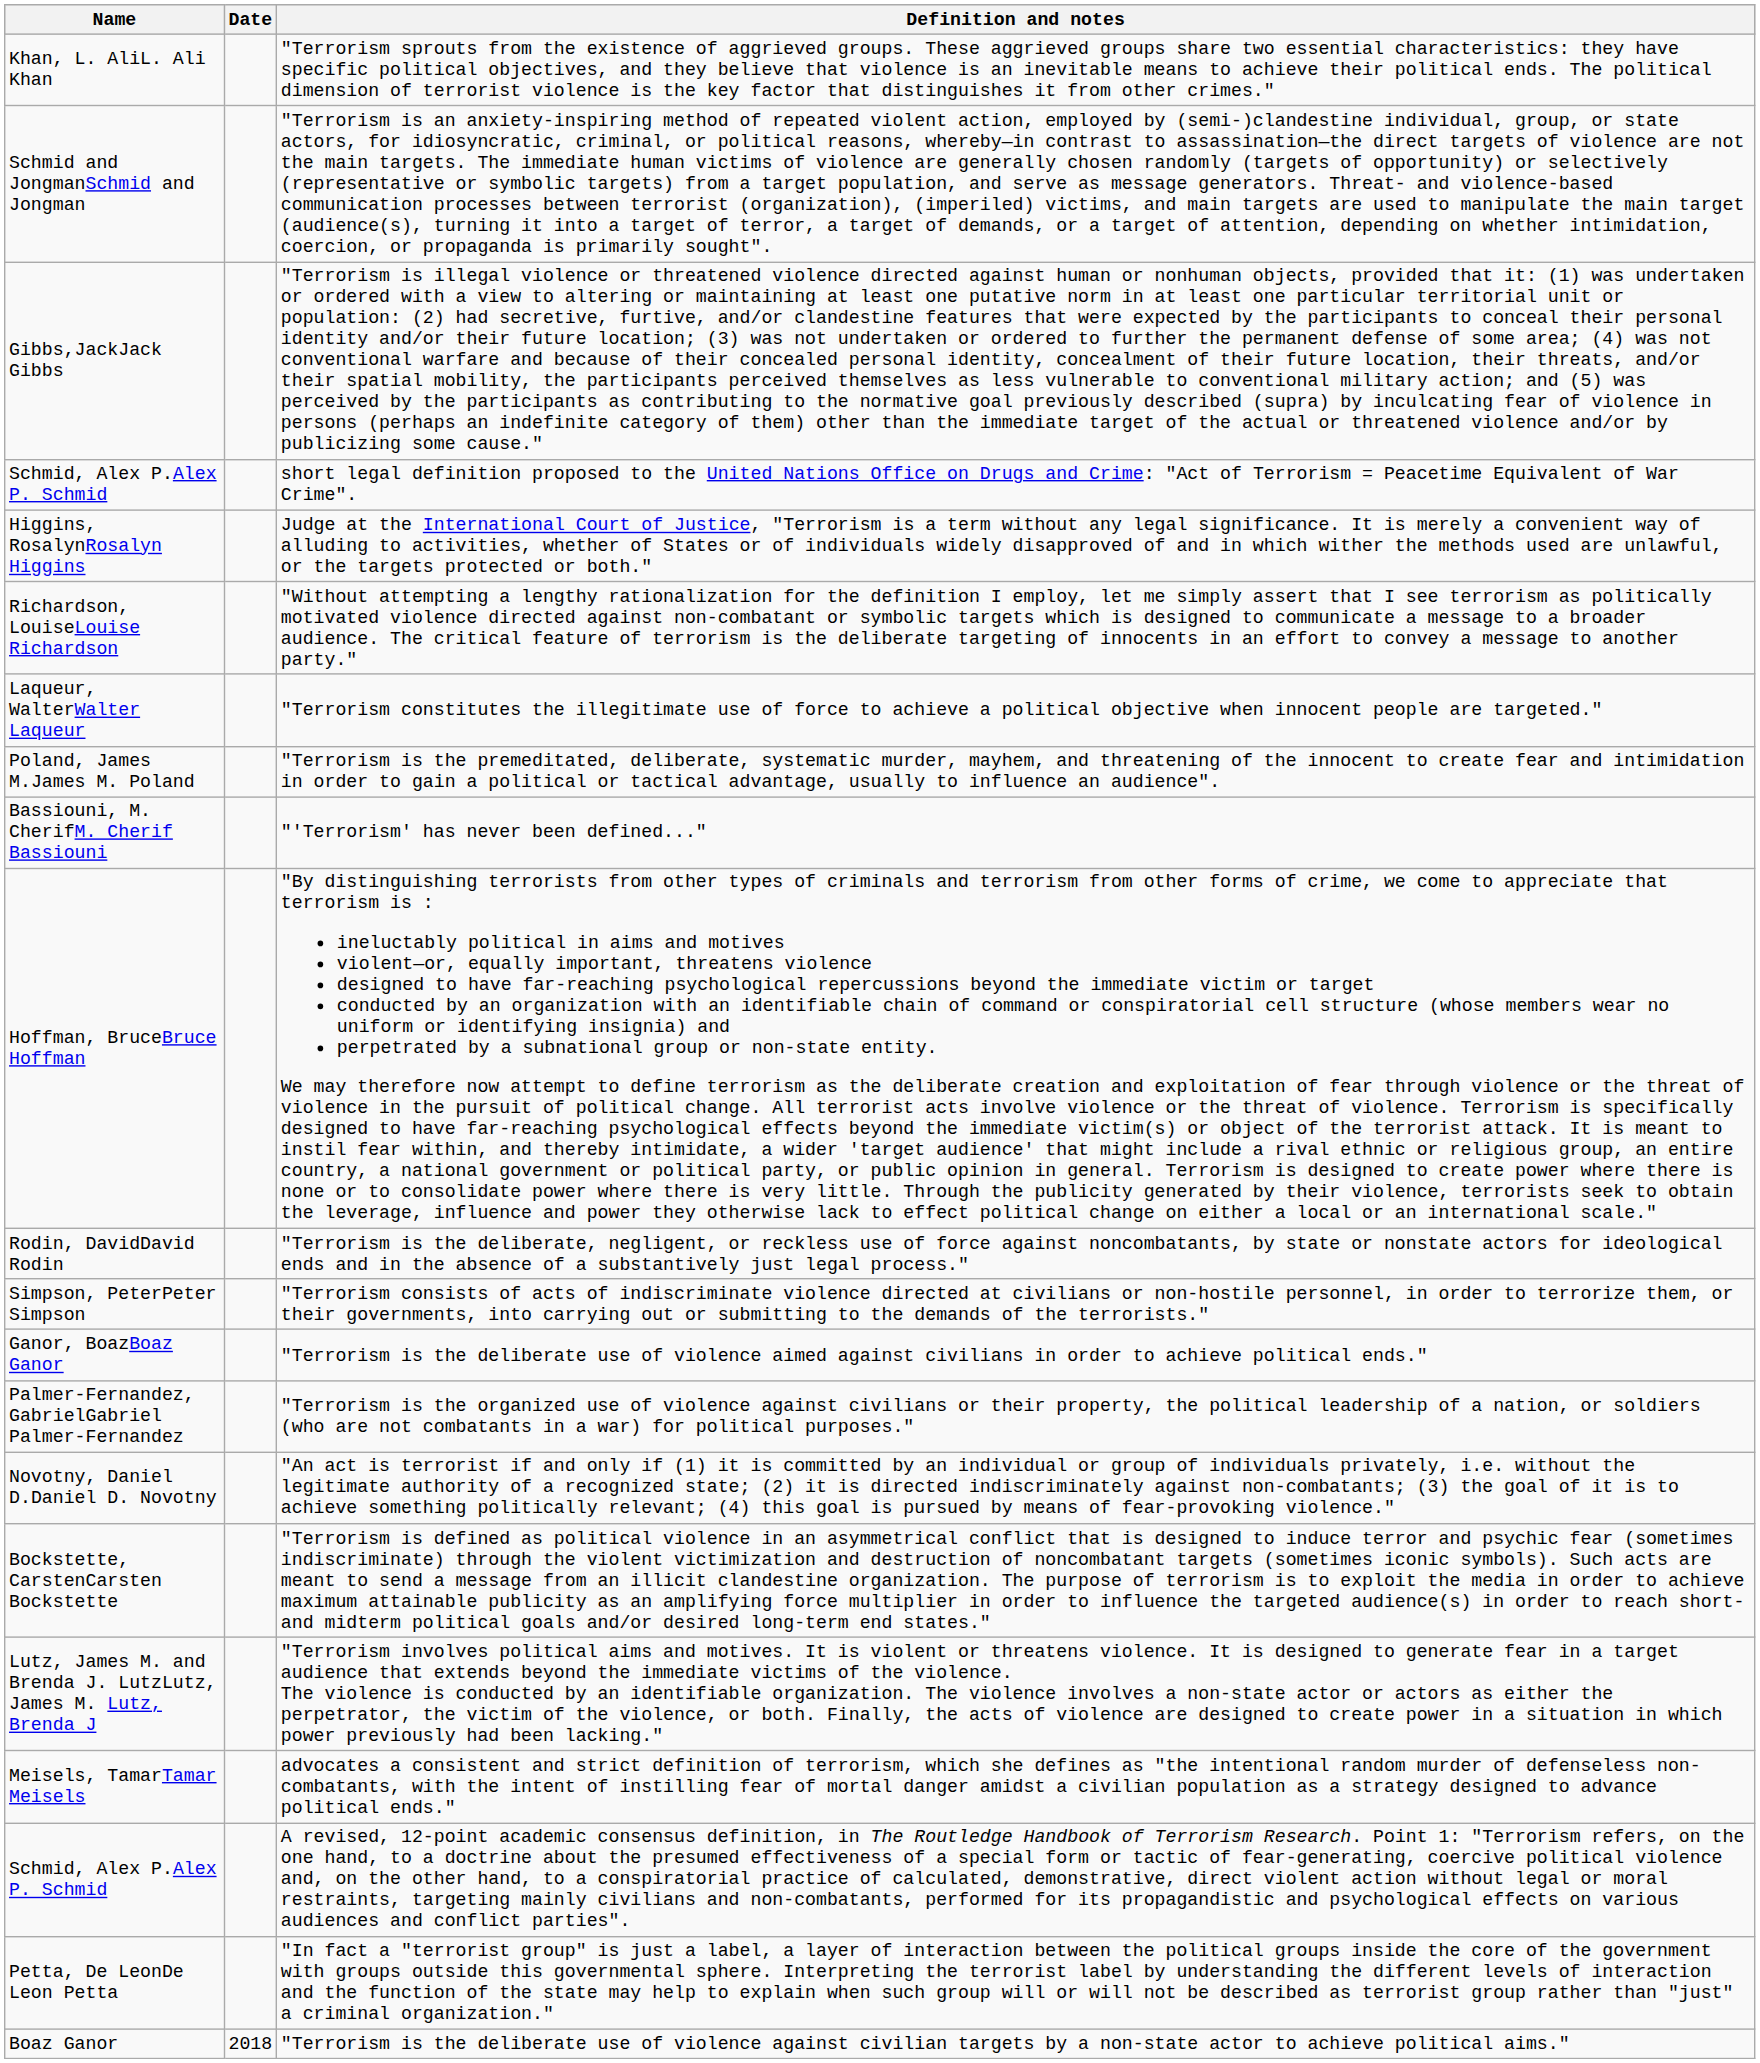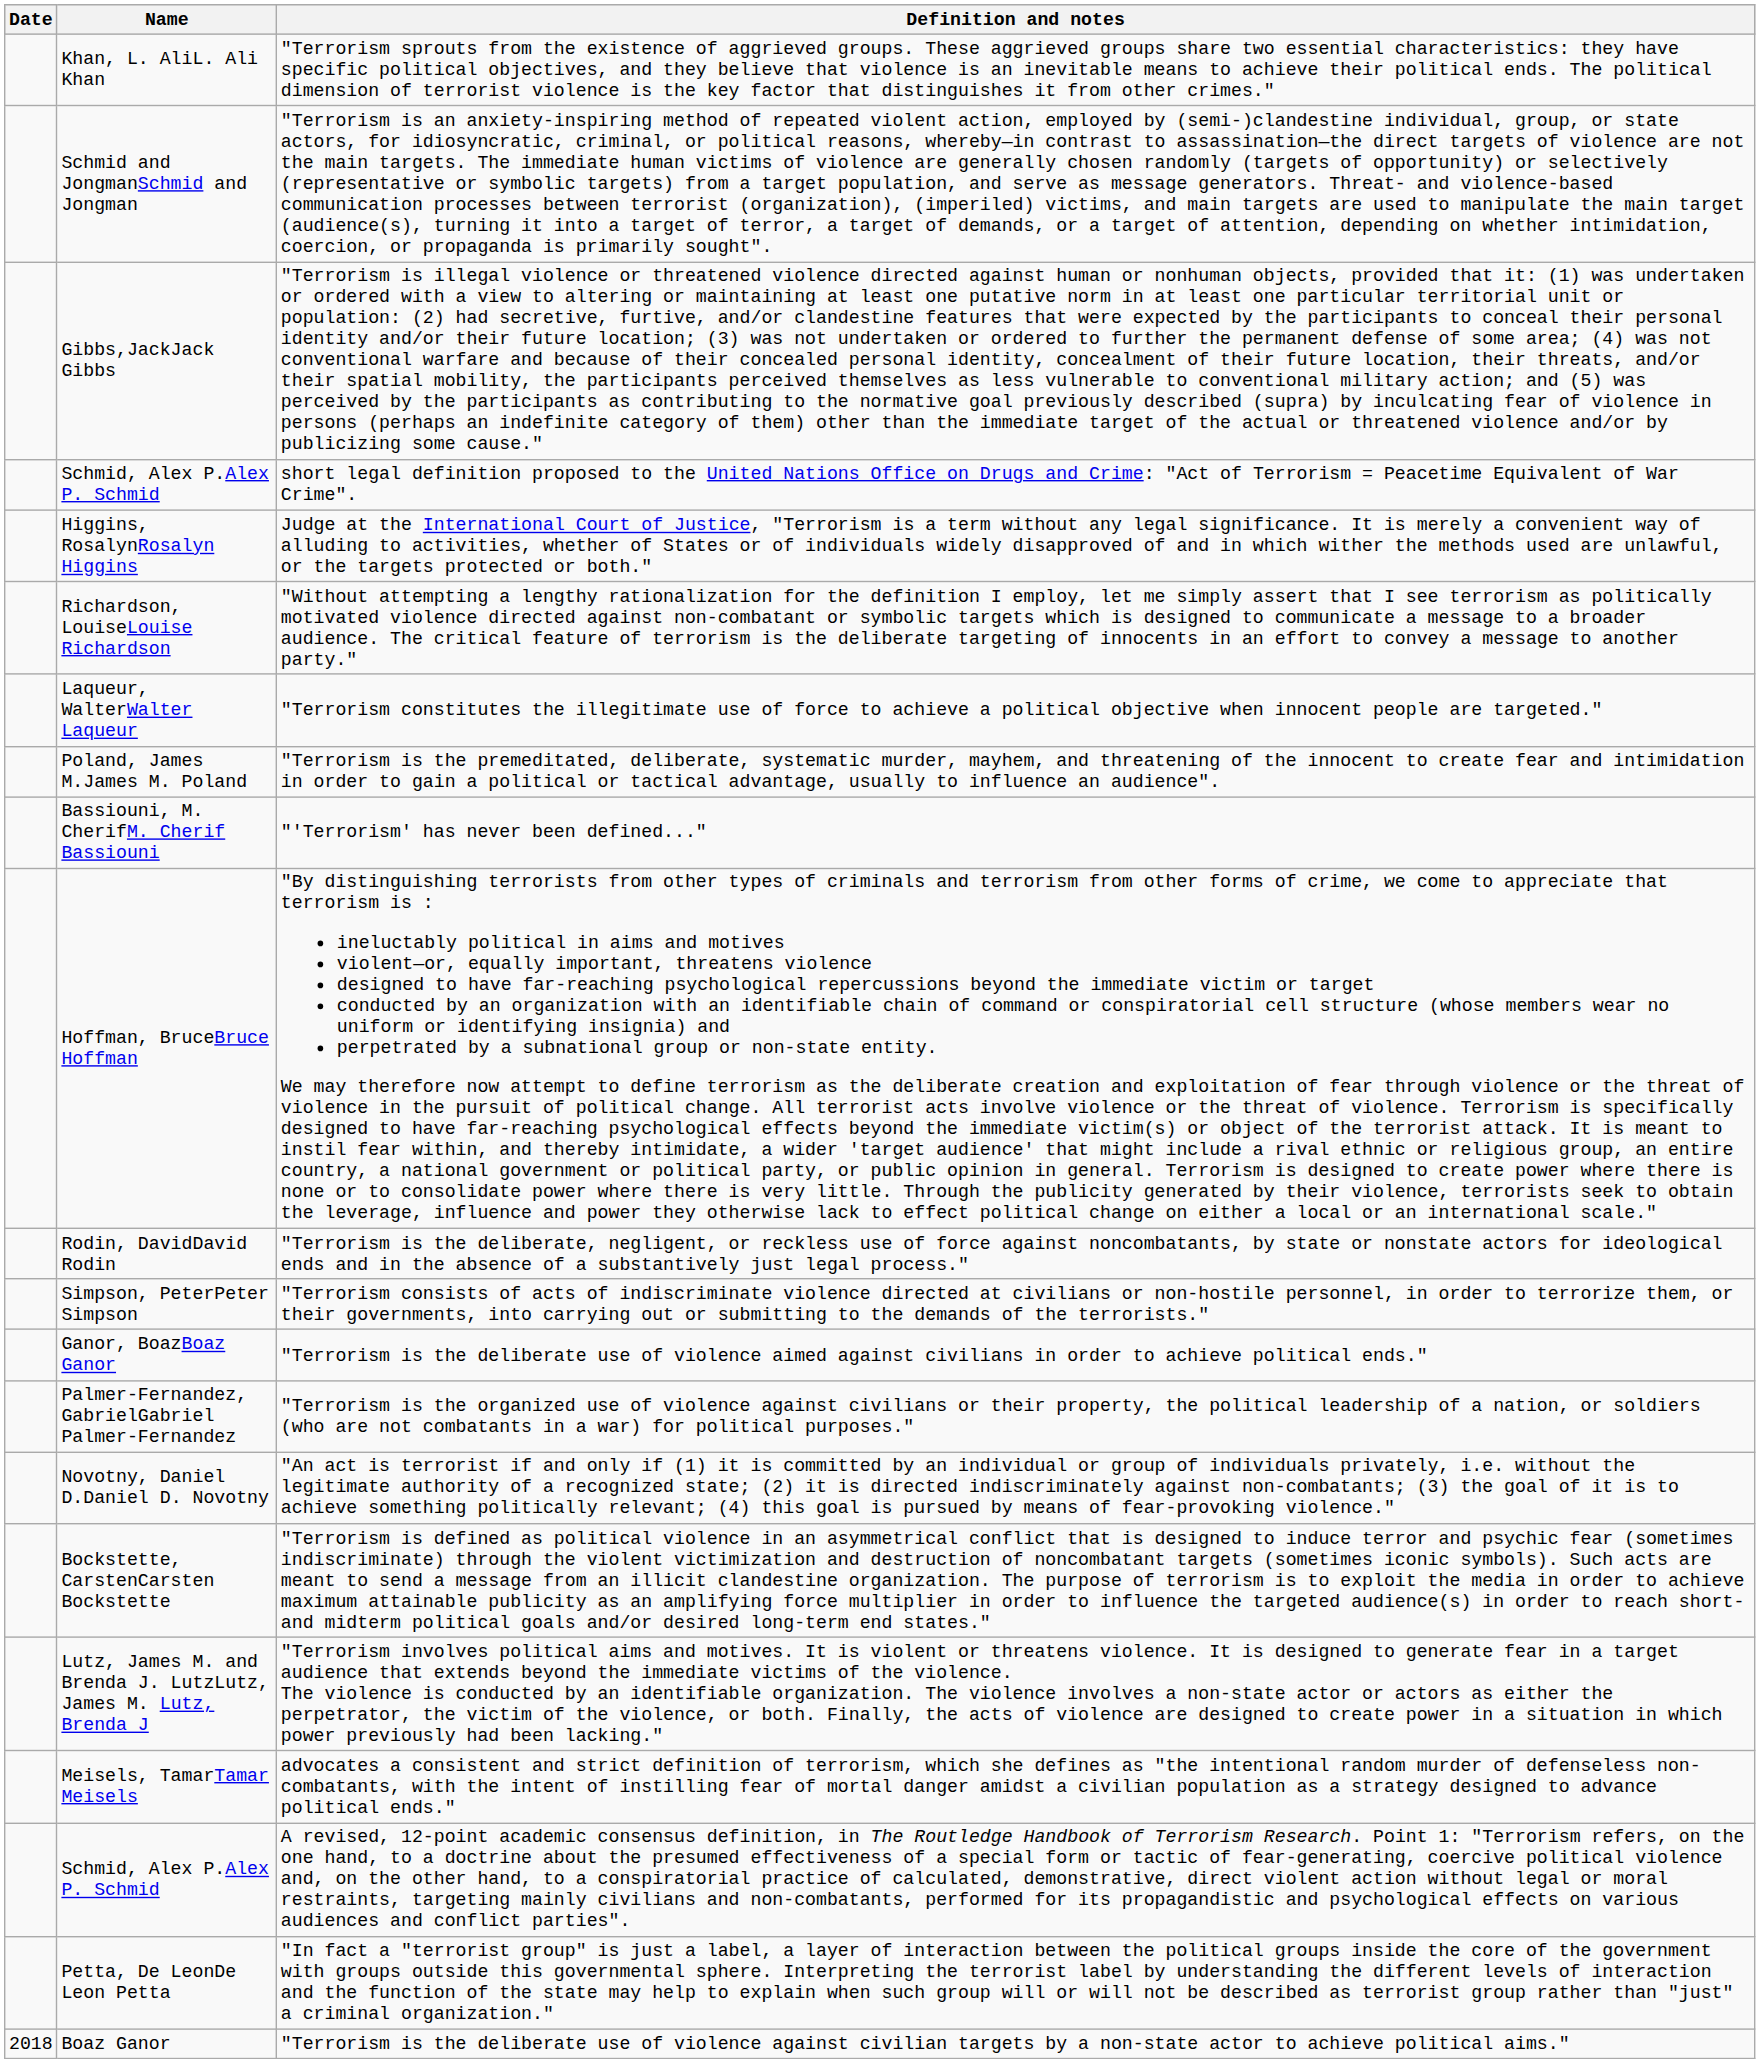columns swapped: (250, 20) <-> (114, 20)
